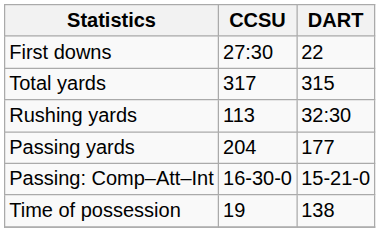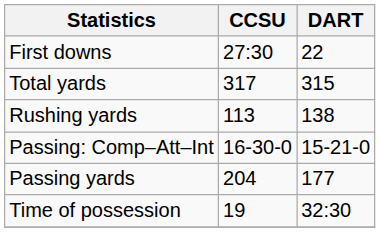(326, 115) 32:30 -> (318, 115) 138
rows swapped: (72, 147) <-> (112, 178)
(318, 210) 138 -> (326, 210) 32:30
